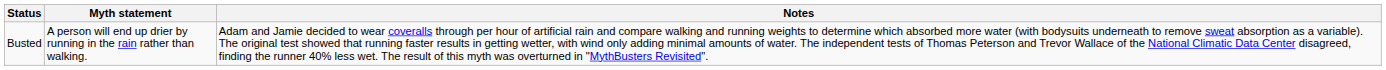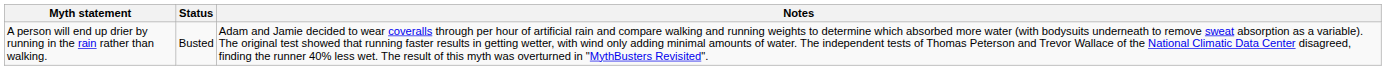columns swapped: (130, 13) <-> (24, 13)
